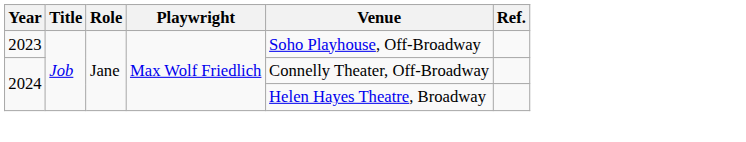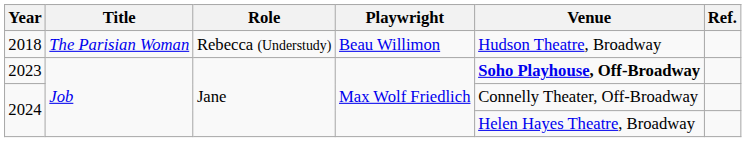+ row: (25, 44)
(375, 44) normal -> (589, 70) bold
